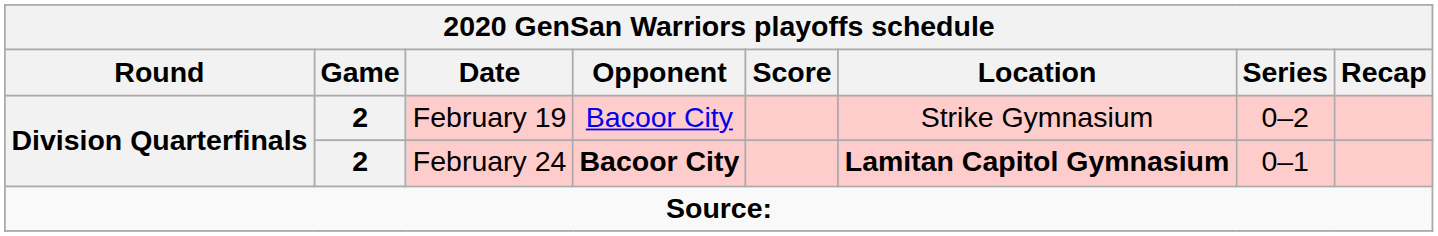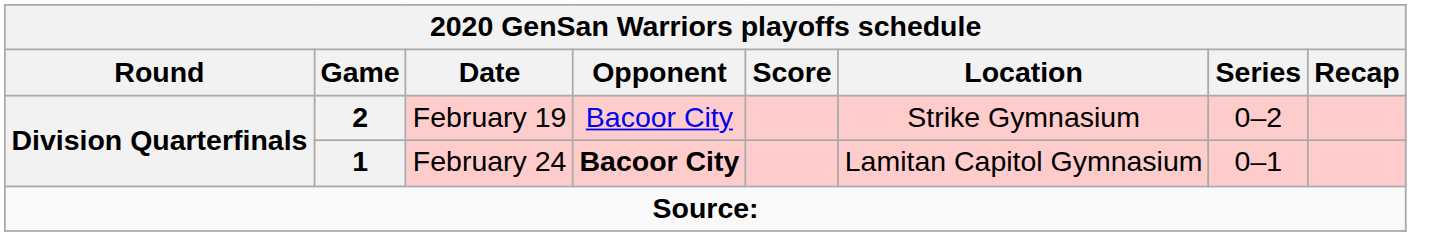(360, 162) 2 -> (360, 162) 1
(1037, 162) bold -> (1024, 162) normal
